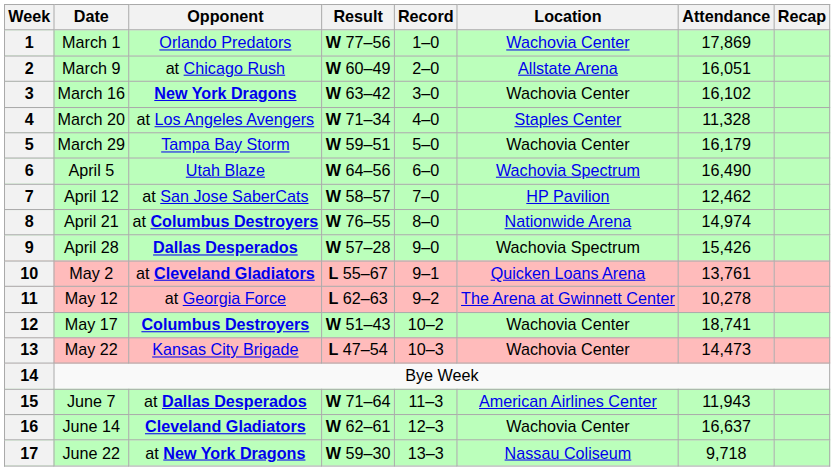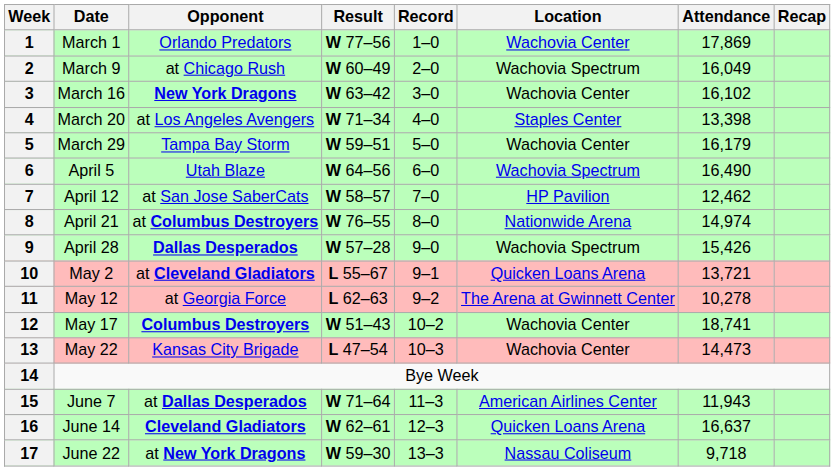(568, 68) Allstate Arena -> (568, 68) Wachovia Spectrum
(726, 68) 16,051 -> (726, 68) 16,049
(726, 119) 11,328 -> (726, 119) 13,398
(726, 273) 13,761 -> (726, 273) 13,721
(568, 427) Wachovia Center -> (568, 427) Quicken Loans Arena
